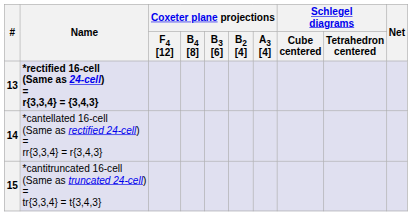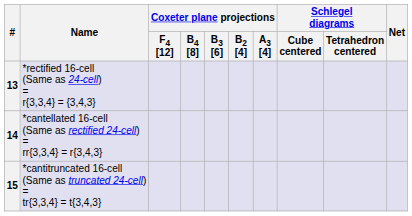(63, 86) bold -> (62, 86) normal
